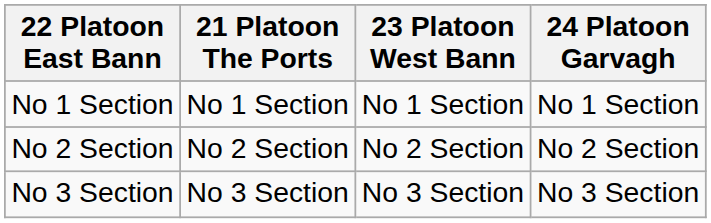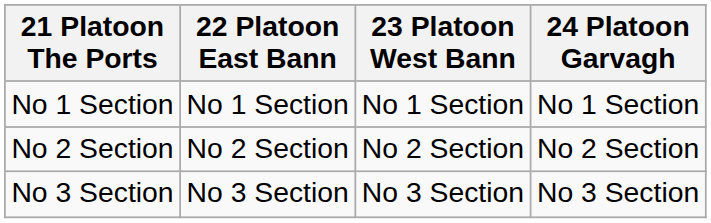columns swapped: (268, 42) <-> (92, 42)
